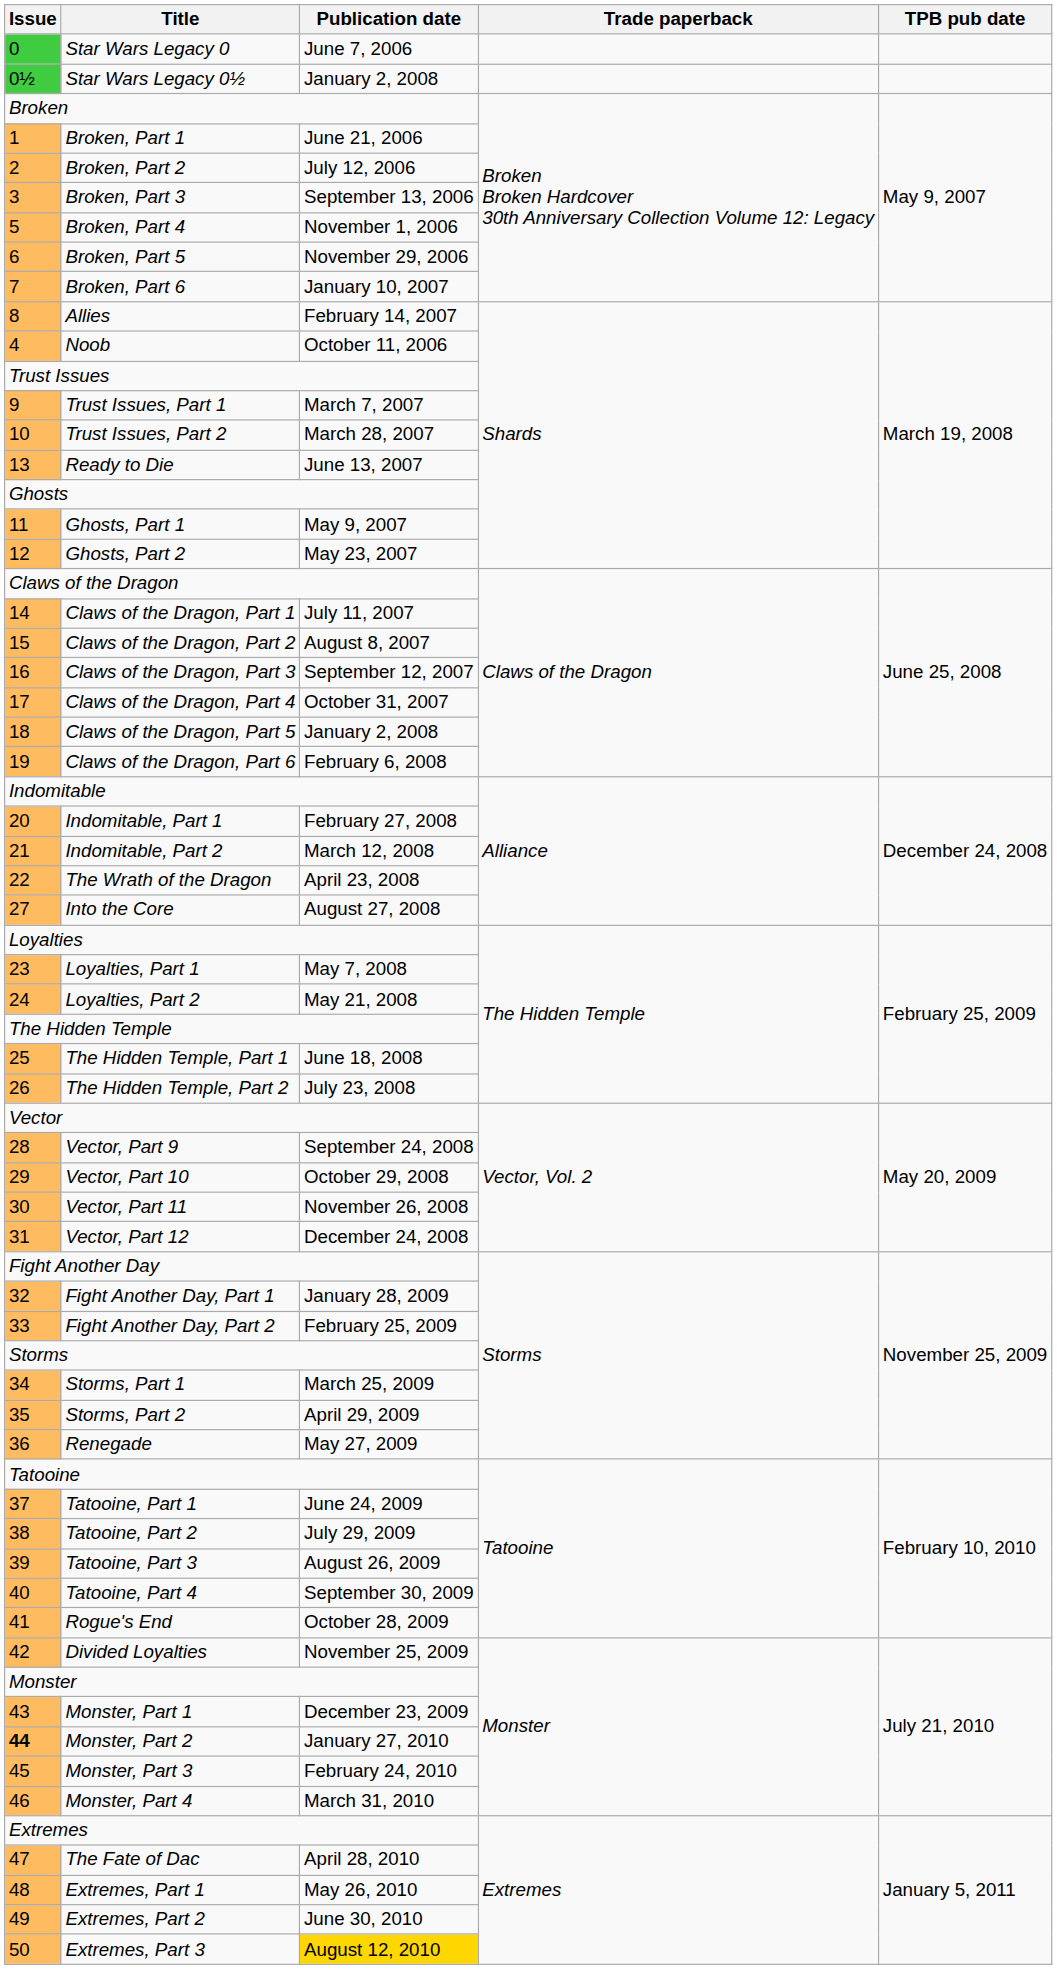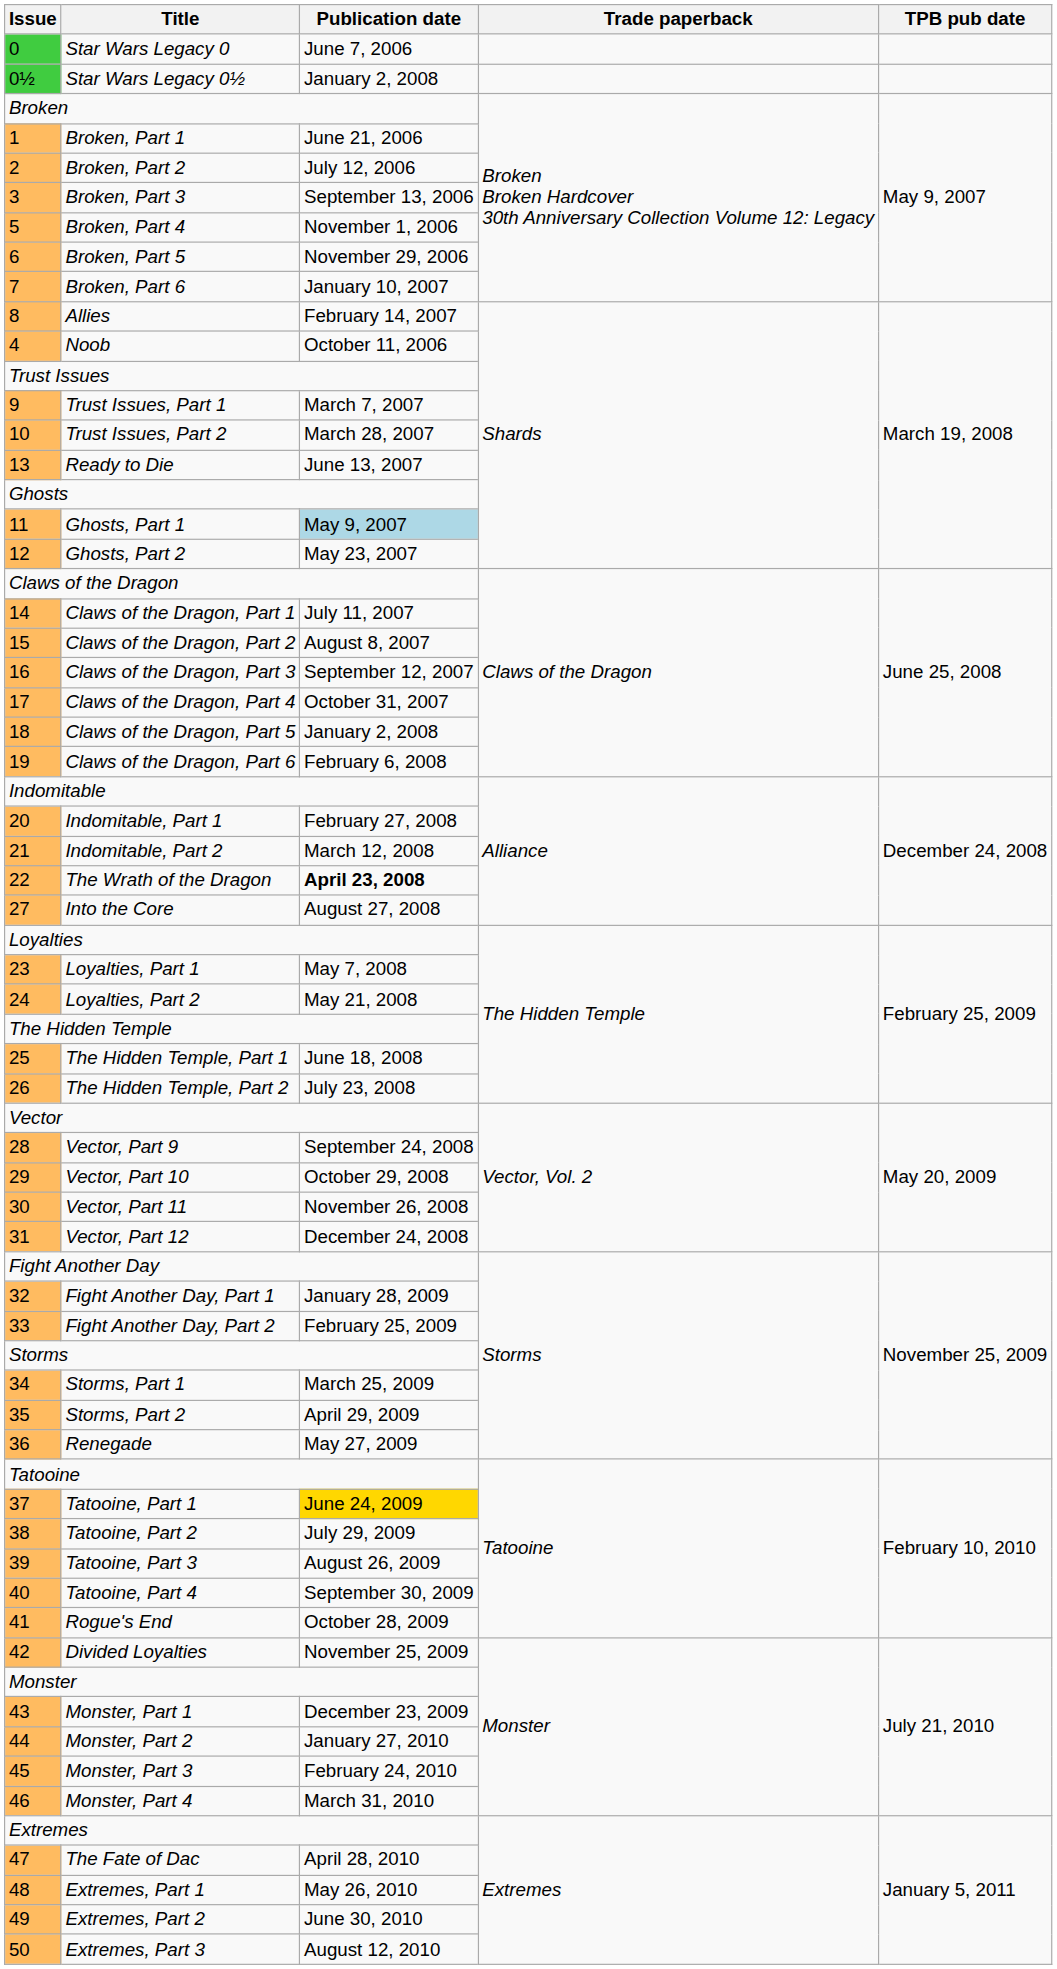(356, 524) no background -> (356, 524) lightblue background
(362, 880) normal -> (364, 880) bold
(363, 1503) no background -> (363, 1503) gold background
(19, 1741) bold -> (19, 1741) normal
(372, 1949) gold background -> (372, 1949) no background
